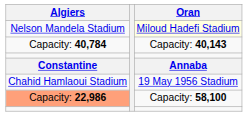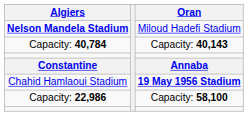(68, 28) normal -> (68, 28) bold
(188, 28) lightyellow background -> (189, 28) no background
(188, 82) normal -> (189, 82) bold
(68, 98) lightsalmon background -> (68, 98) no background
